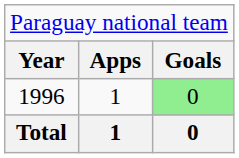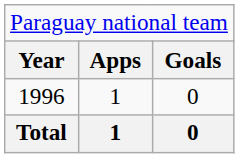(193, 96) lightgreen background -> (193, 96) no background
